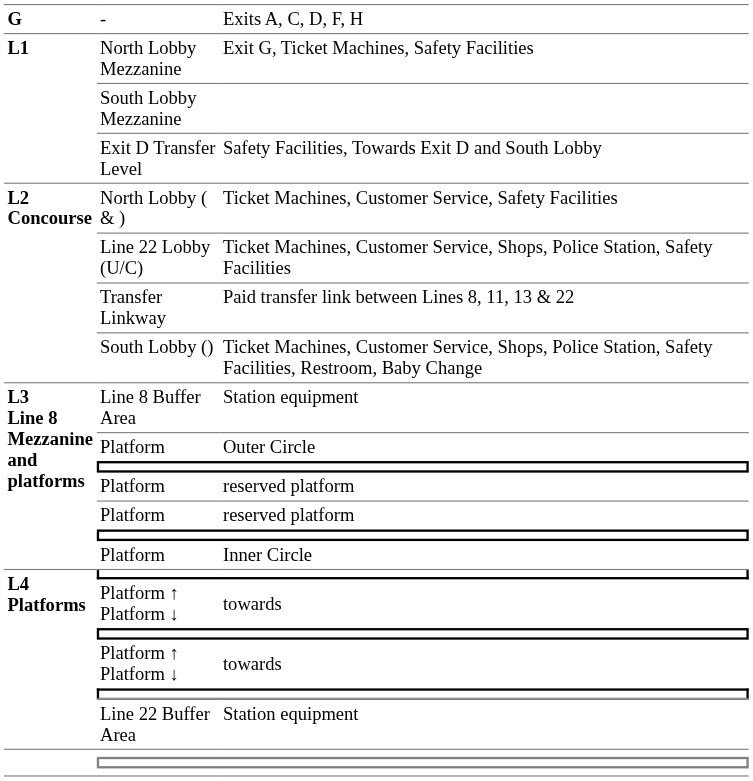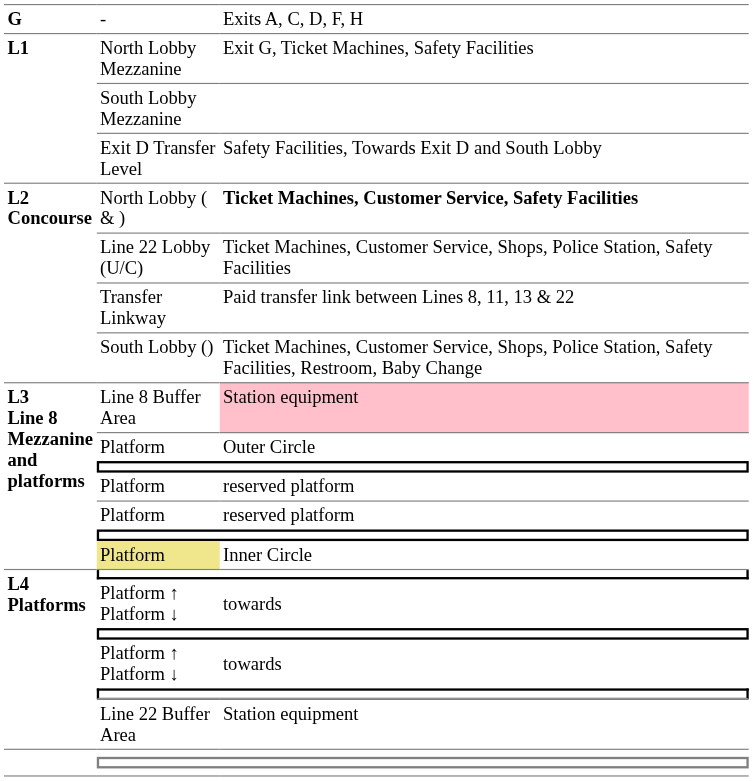(420, 197) normal -> (431, 197) bold
(291, 397) no background -> (291, 397) pink background
(132, 554) no background -> (132, 554) khaki background
